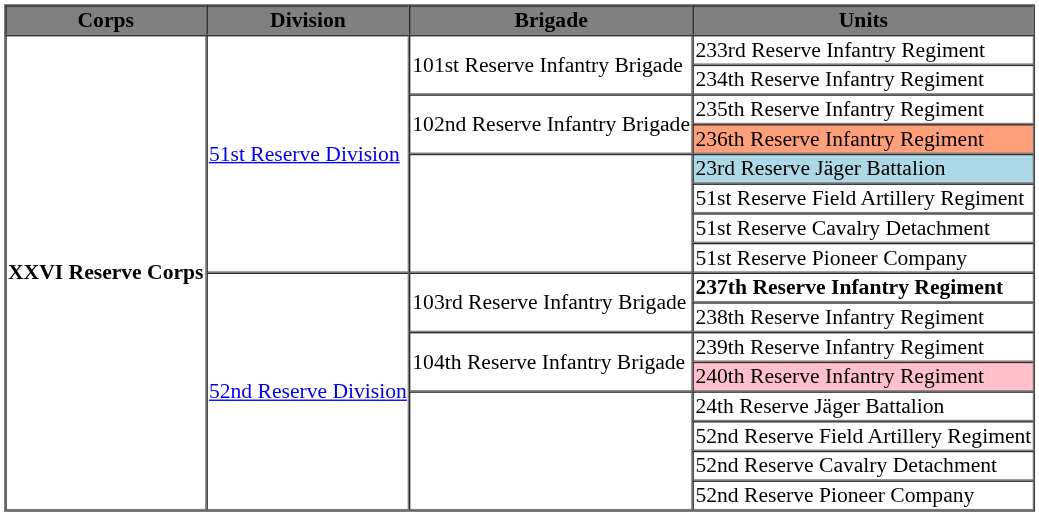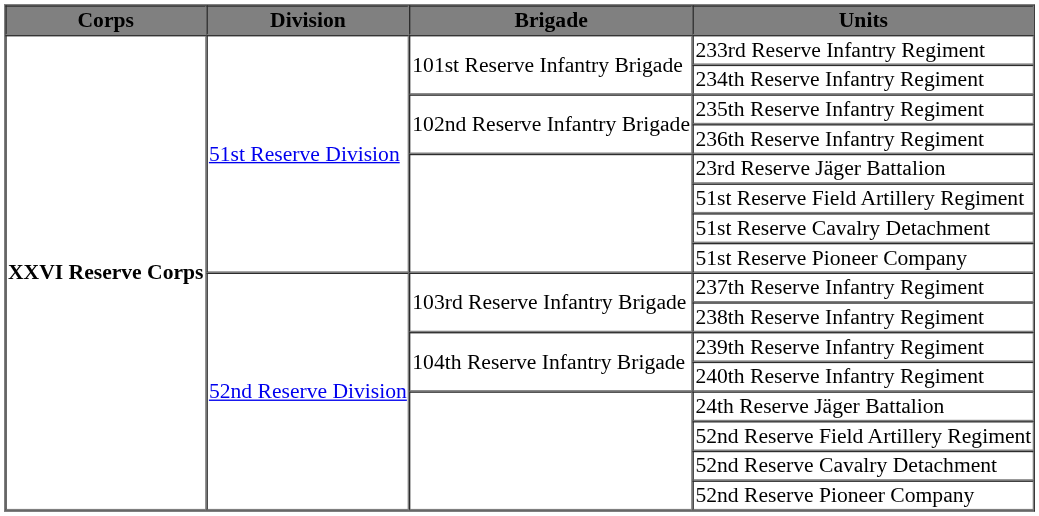(840, 138) lightsalmon background -> (840, 138) no background
(820, 168) lightblue background -> (820, 168) no background
(849, 287) bold -> (840, 287) normal
(840, 376) pink background -> (840, 376) no background
